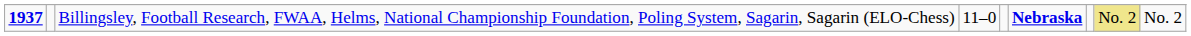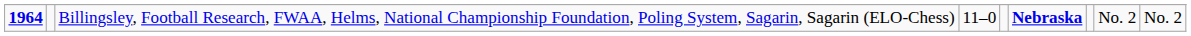(26, 18) 1937 -> (26, 18) 1964
(1117, 18) khaki background -> (1117, 18) no background
